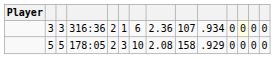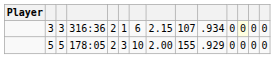(161, 29) 2.36 -> (161, 29) 2.15
(161, 45) 2.08 -> (161, 45) 2.00
(187, 45) 158 -> (187, 45) 155
